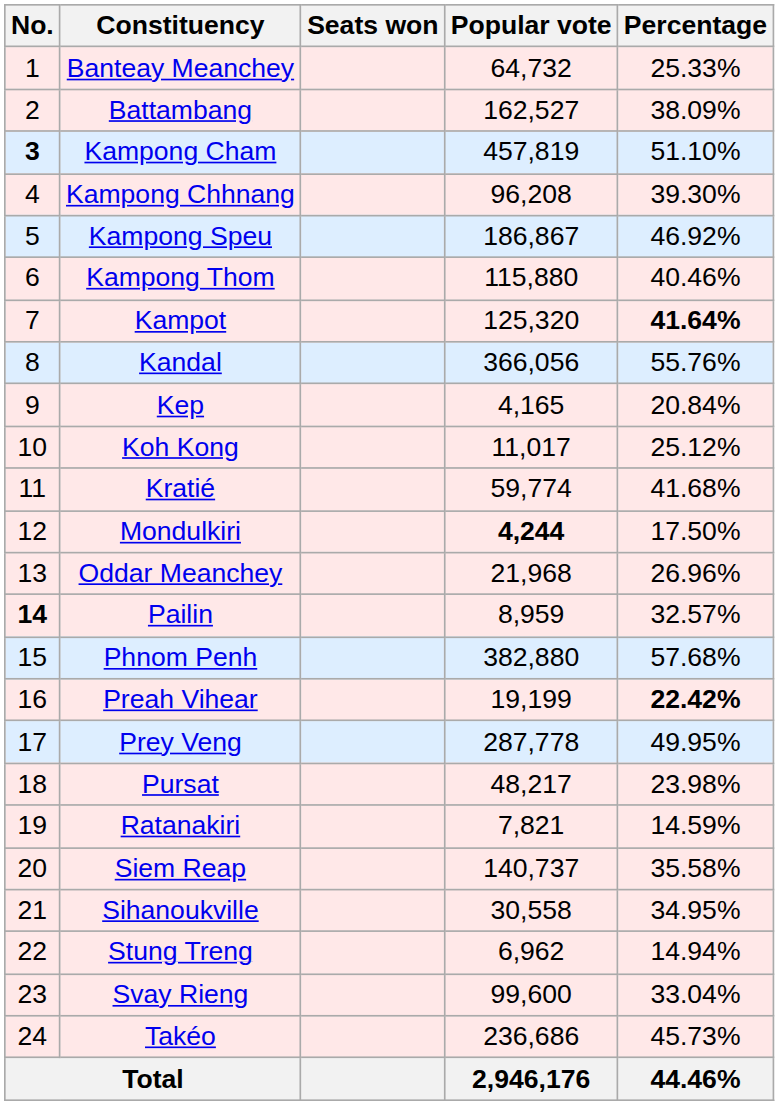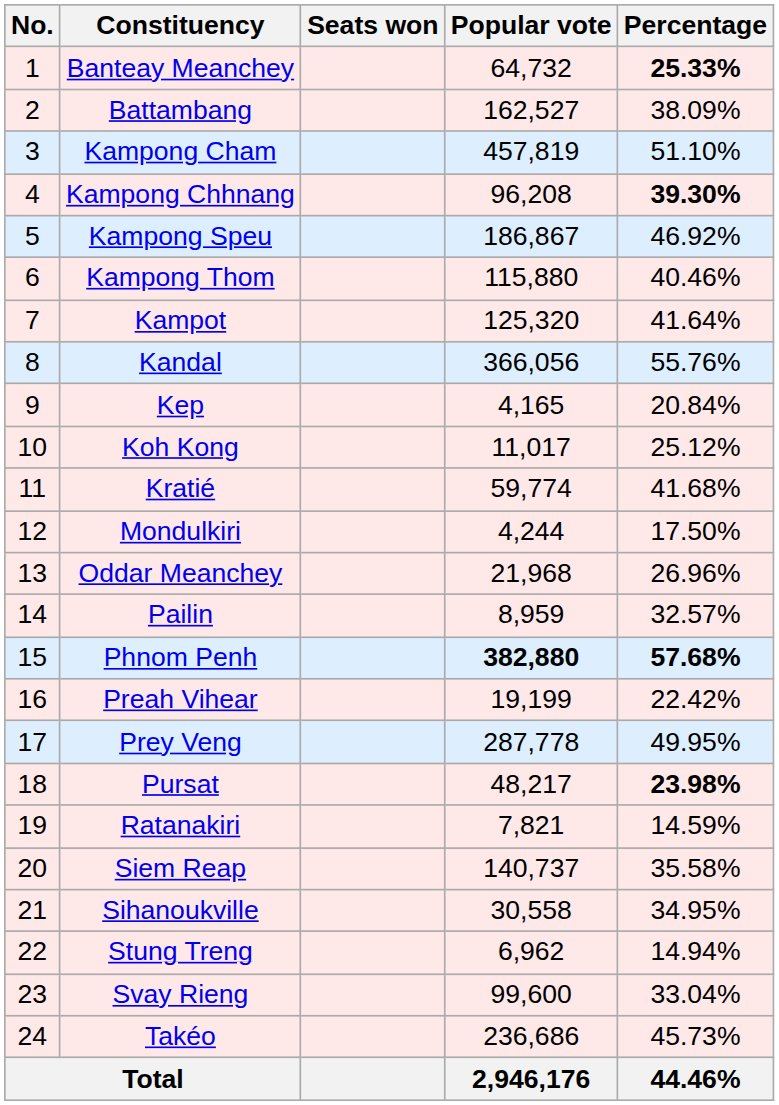(695, 67) normal -> (695, 67) bold
(32, 151) bold -> (32, 151) normal
(695, 194) normal -> (695, 194) bold
(695, 320) bold -> (695, 320) normal
(531, 531) bold -> (531, 531) normal
(32, 615) bold -> (32, 615) normal
(531, 657) normal -> (531, 657) bold
(695, 657) normal -> (695, 657) bold
(695, 699) bold -> (695, 699) normal
(695, 783) normal -> (695, 783) bold
